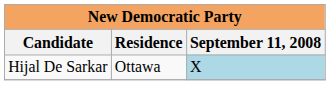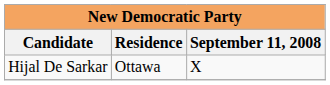(196, 67) lightblue background -> (196, 67) no background
